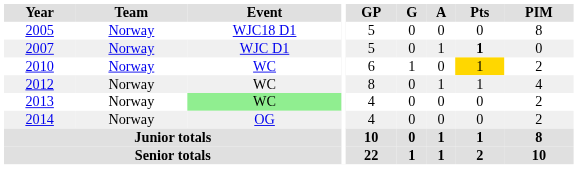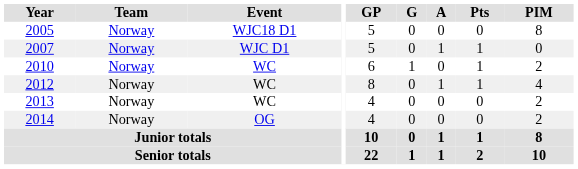(480, 48) bold -> (480, 48) normal
(480, 66) gold background -> (480, 66) no background
(265, 101) lightgreen background -> (265, 101) no background
